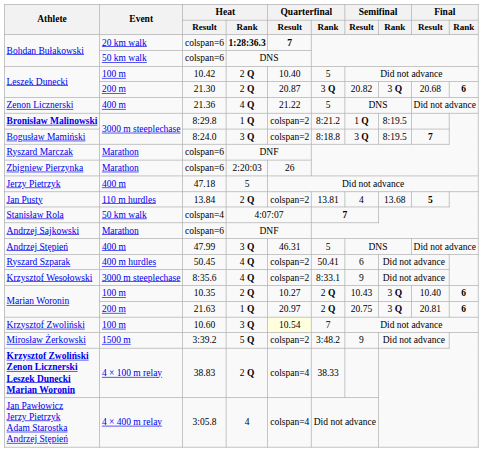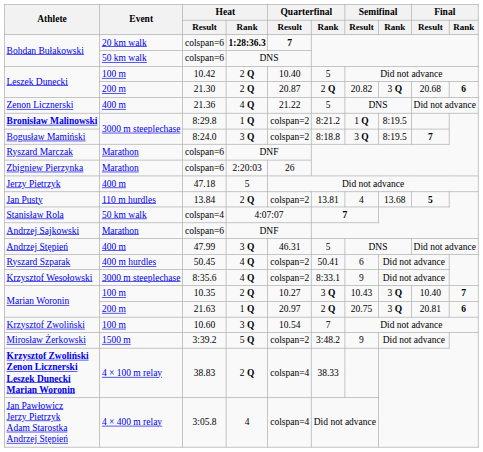(328, 90) 3 Q -> (328, 90) 2 Q
(328, 294) 2 Q -> (328, 294) 3 Q
(464, 294) 6 -> (464, 294) 7
(290, 325) lightyellow background -> (290, 325) no background
